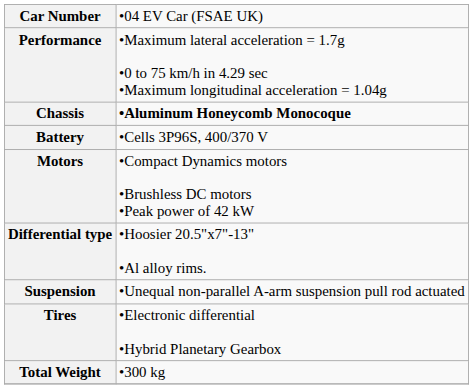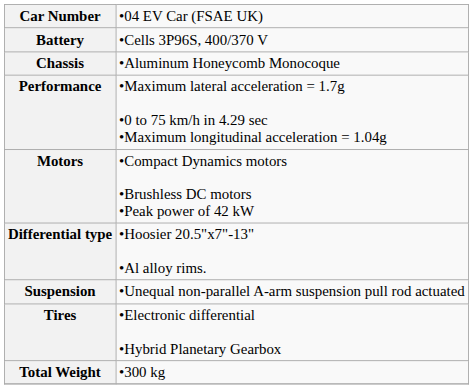rows swapped: (60, 39) <-> (60, 137)
(235, 113) bold -> (230, 63) normal
